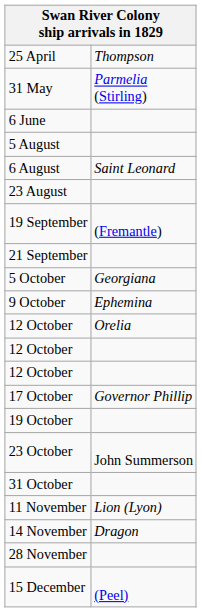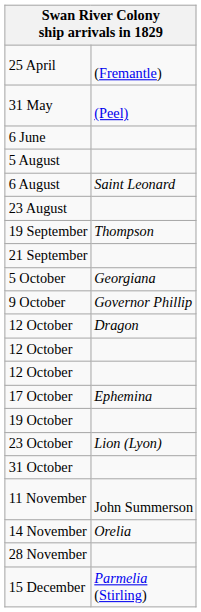(124, 56) Thompson -> (128, 73) (Fremantle)
(121, 88) Parmelia (Stirling) -> (111, 114) (Peel)
(128, 231) (Fremantle) -> (124, 231) Thompson
(123, 302) Ephemina -> (143, 302) Governor Phillip
(113, 326) Orelia -> (116, 326) Dragon
(143, 396) Governor Phillip -> (123, 396) Ephemina
(144, 460) John Summerson -> (128, 443) Lion (Lyon)
(128, 507) Lion (Lyon) -> (144, 507) John Summerson
(116, 531) Dragon -> (113, 531) Orelia
(111, 595) (Peel) -> (121, 586) Parmelia (Stirling)
